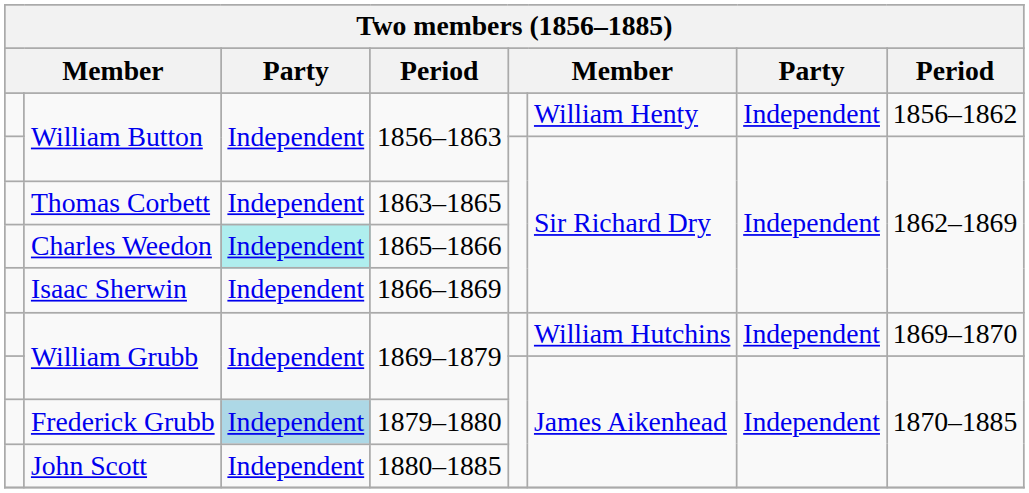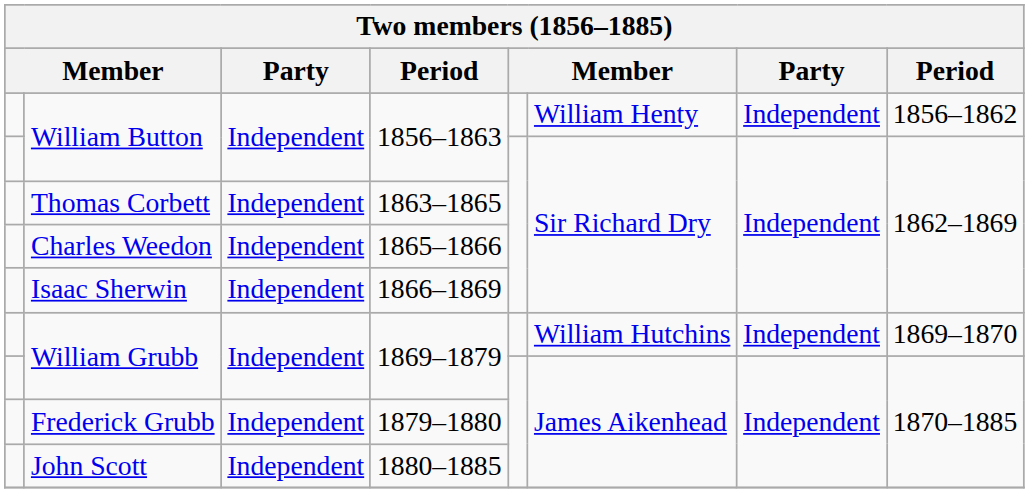(296, 245) paleturquoise background -> (296, 245) no background
(296, 421) lightblue background -> (296, 421) no background
